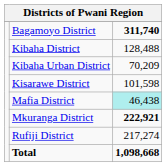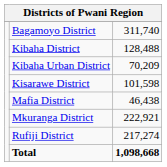(142, 30) bold -> (142, 30) normal
(144, 100) paleturquoise background -> (144, 100) no background
(141, 118) bold -> (141, 118) normal
